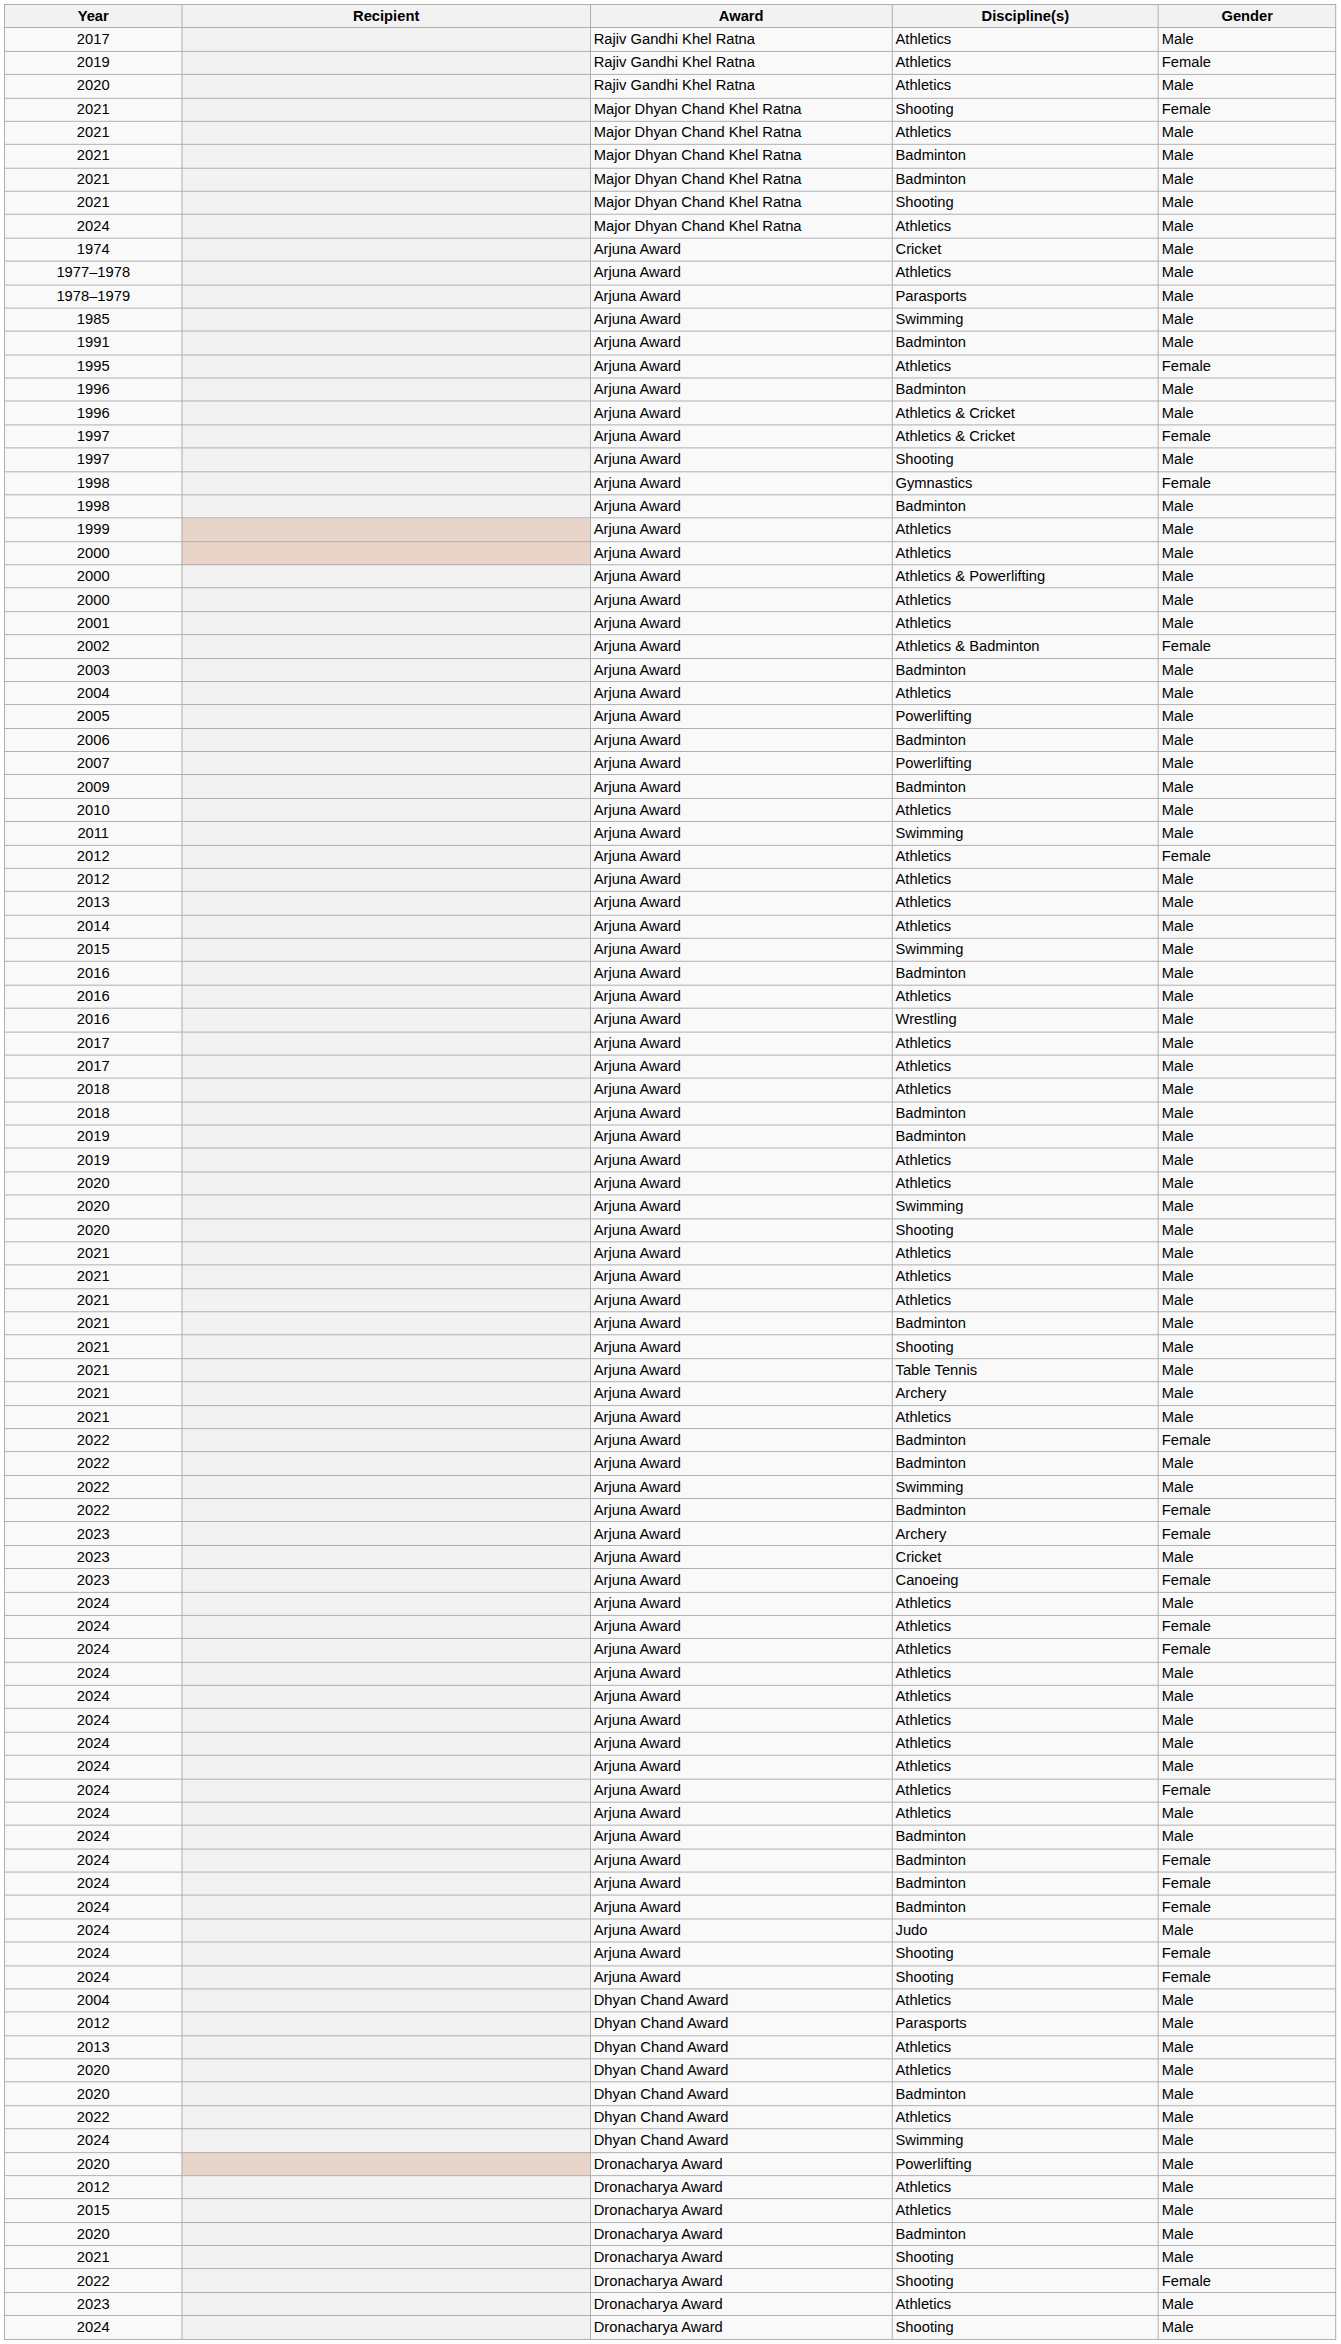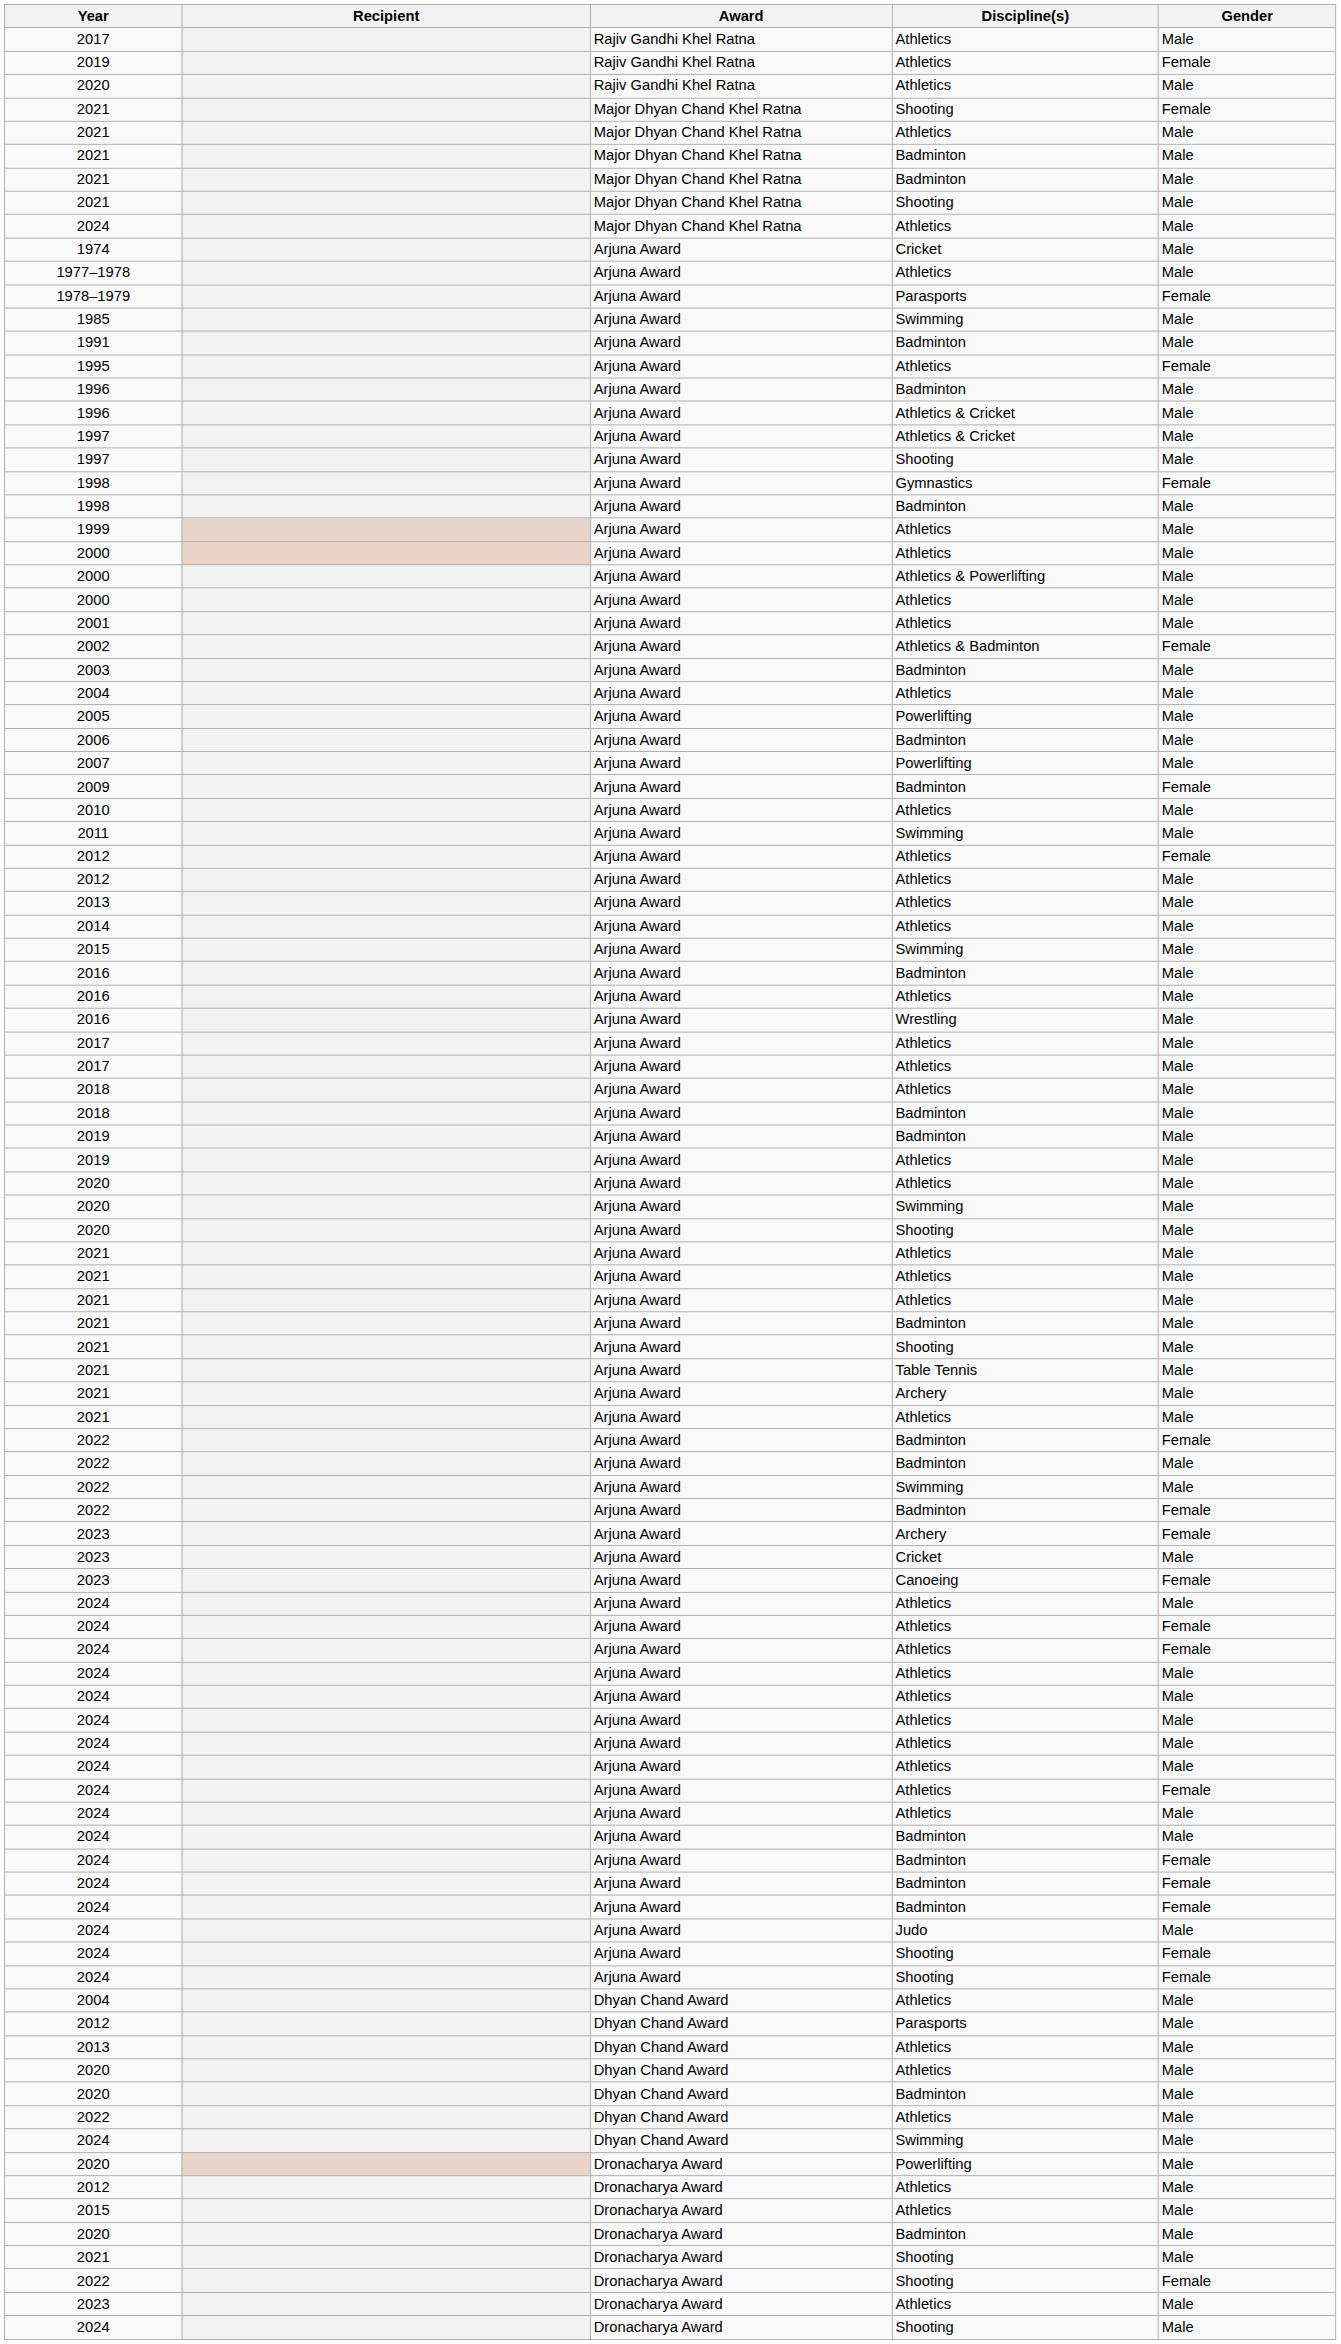(1178, 296) Male -> (1186, 296) Female
(1186, 436) Female -> (1178, 436) Male
(1178, 786) Male -> (1186, 786) Female
